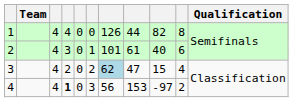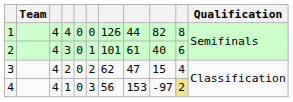(108, 69) lightblue background -> (108, 69) no background
(68, 87) bold -> (68, 87) normal
(182, 87) no background -> (182, 87) khaki background
